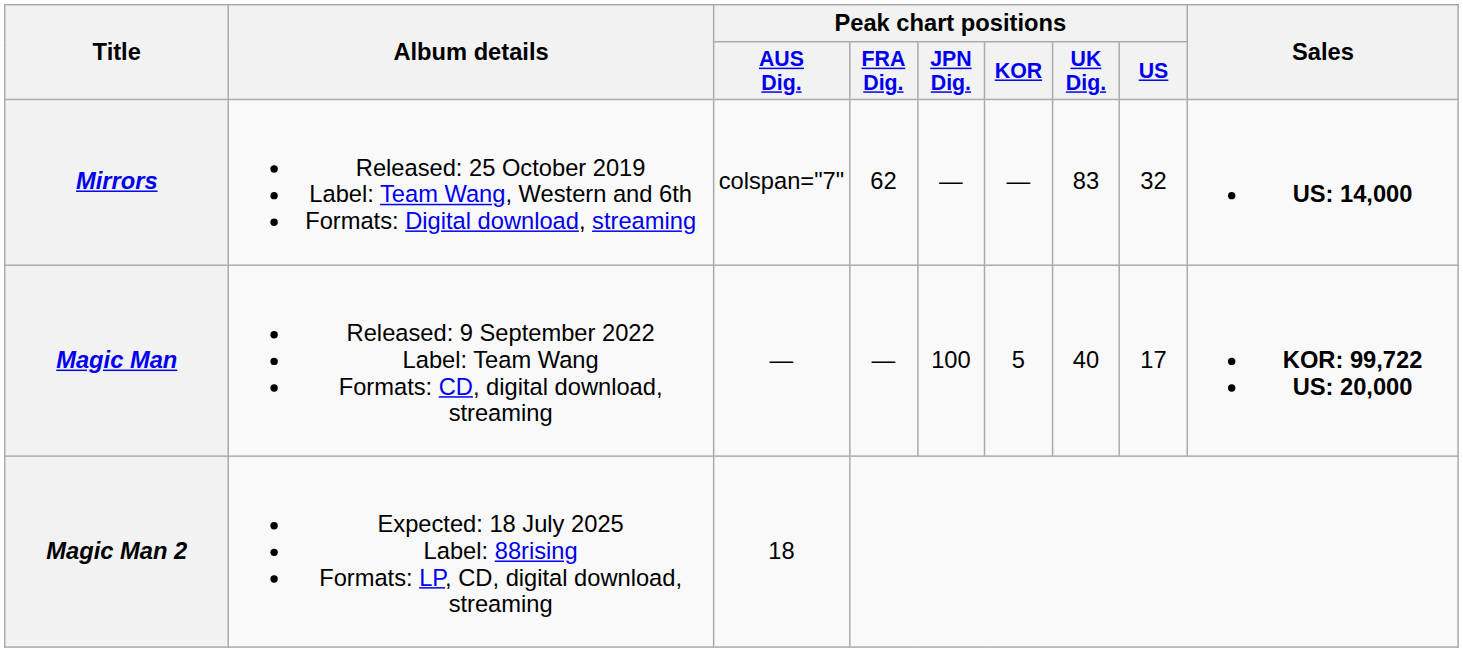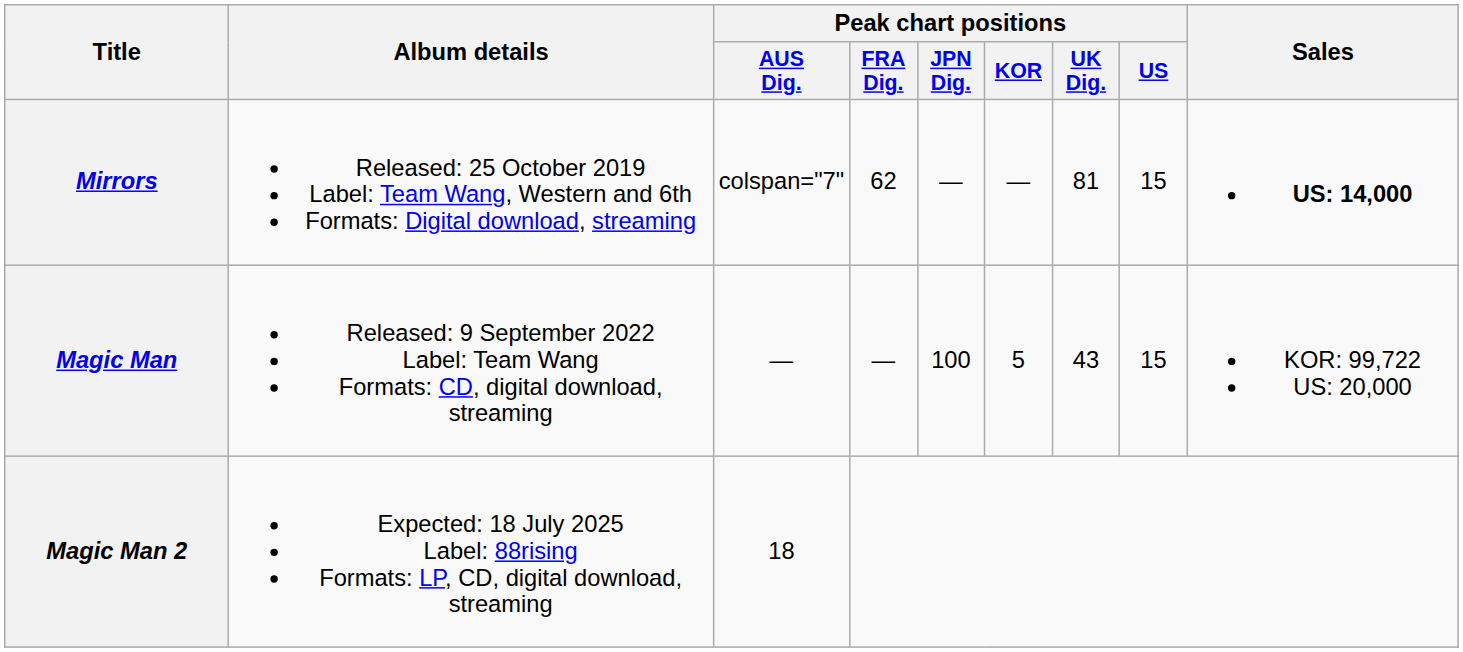(1086, 181) 83 -> (1086, 181) 81
(1153, 181) 32 -> (1153, 181) 15
(1086, 359) 40 -> (1086, 359) 43
(1153, 359) 17 -> (1153, 359) 15
(1323, 374) bold -> (1323, 374) normal
